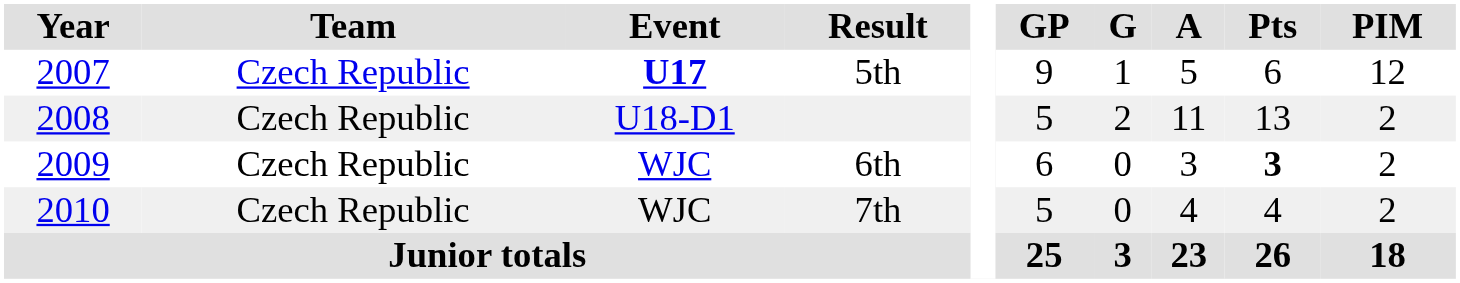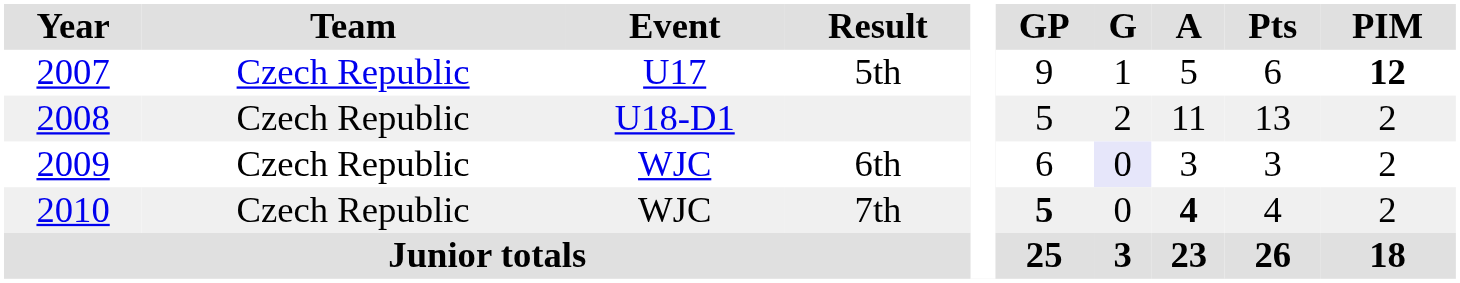(675, 72) bold -> (675, 72) normal
(1388, 72) normal -> (1388, 72) bold
(1123, 163) no background -> (1123, 163) lavender background
(1273, 163) bold -> (1273, 163) normal
(1044, 209) normal -> (1044, 209) bold
(1189, 209) normal -> (1189, 209) bold
